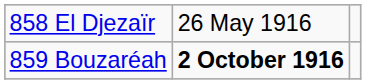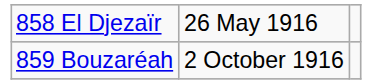(261, 60) bold -> (264, 60) normal
